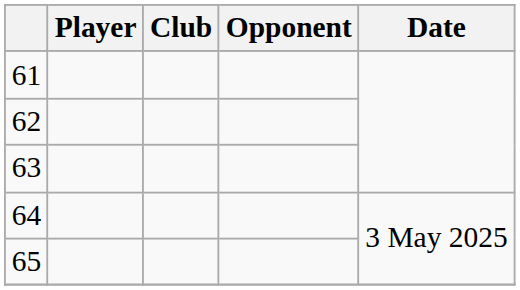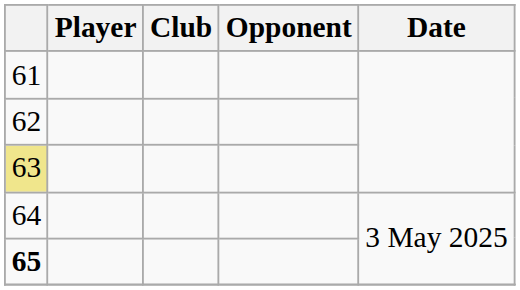(26, 167) no background -> (26, 167) khaki background
(26, 261) normal -> (26, 261) bold
